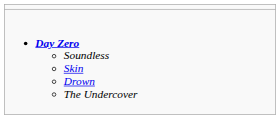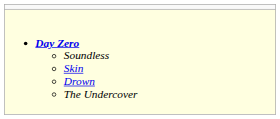(140, 68) no background -> (140, 68) lightyellow background
